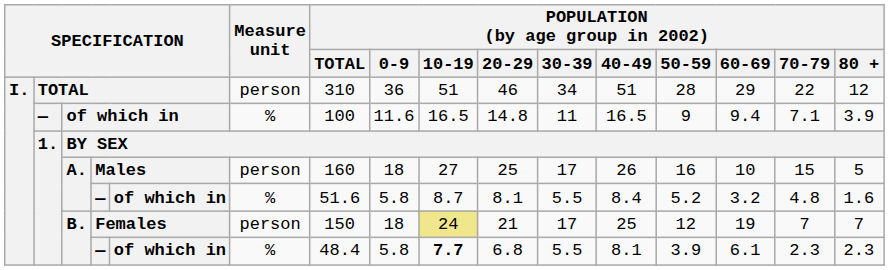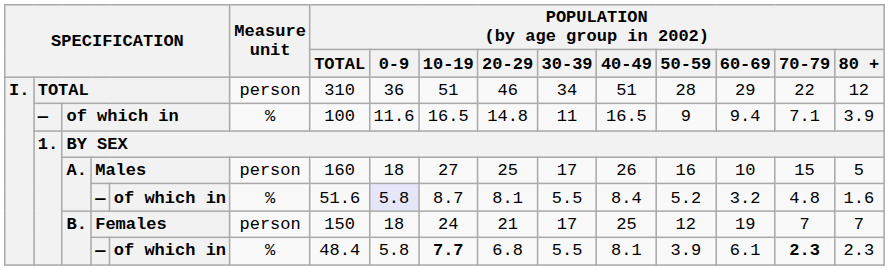(394, 198) no background -> (394, 198) lavender background
(448, 224) khaki background -> (448, 224) no background
(805, 251) normal -> (805, 251) bold
